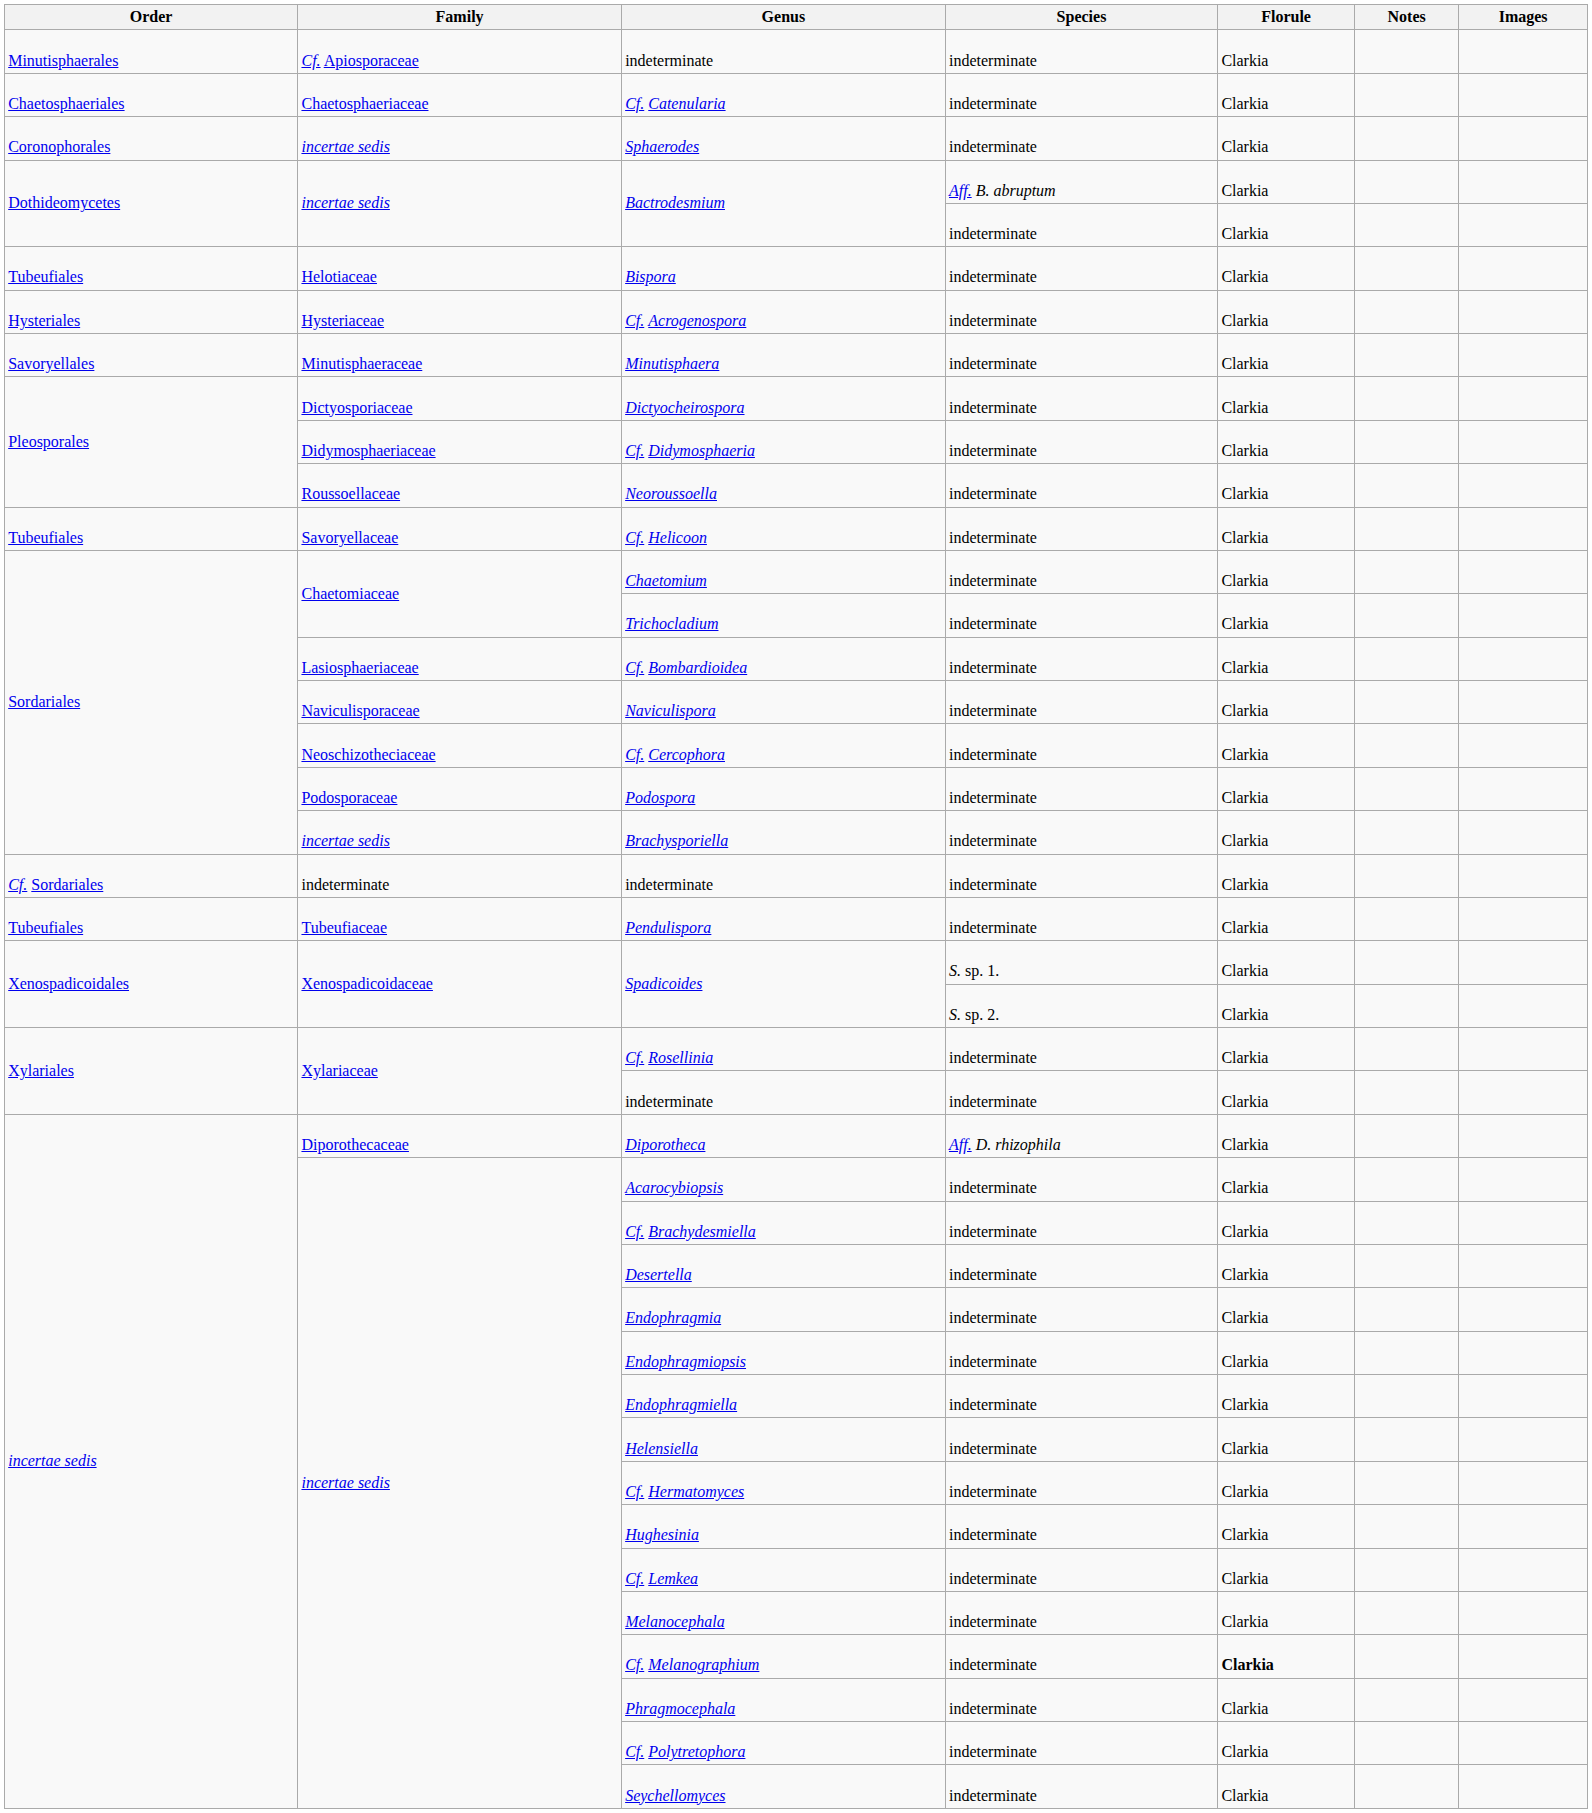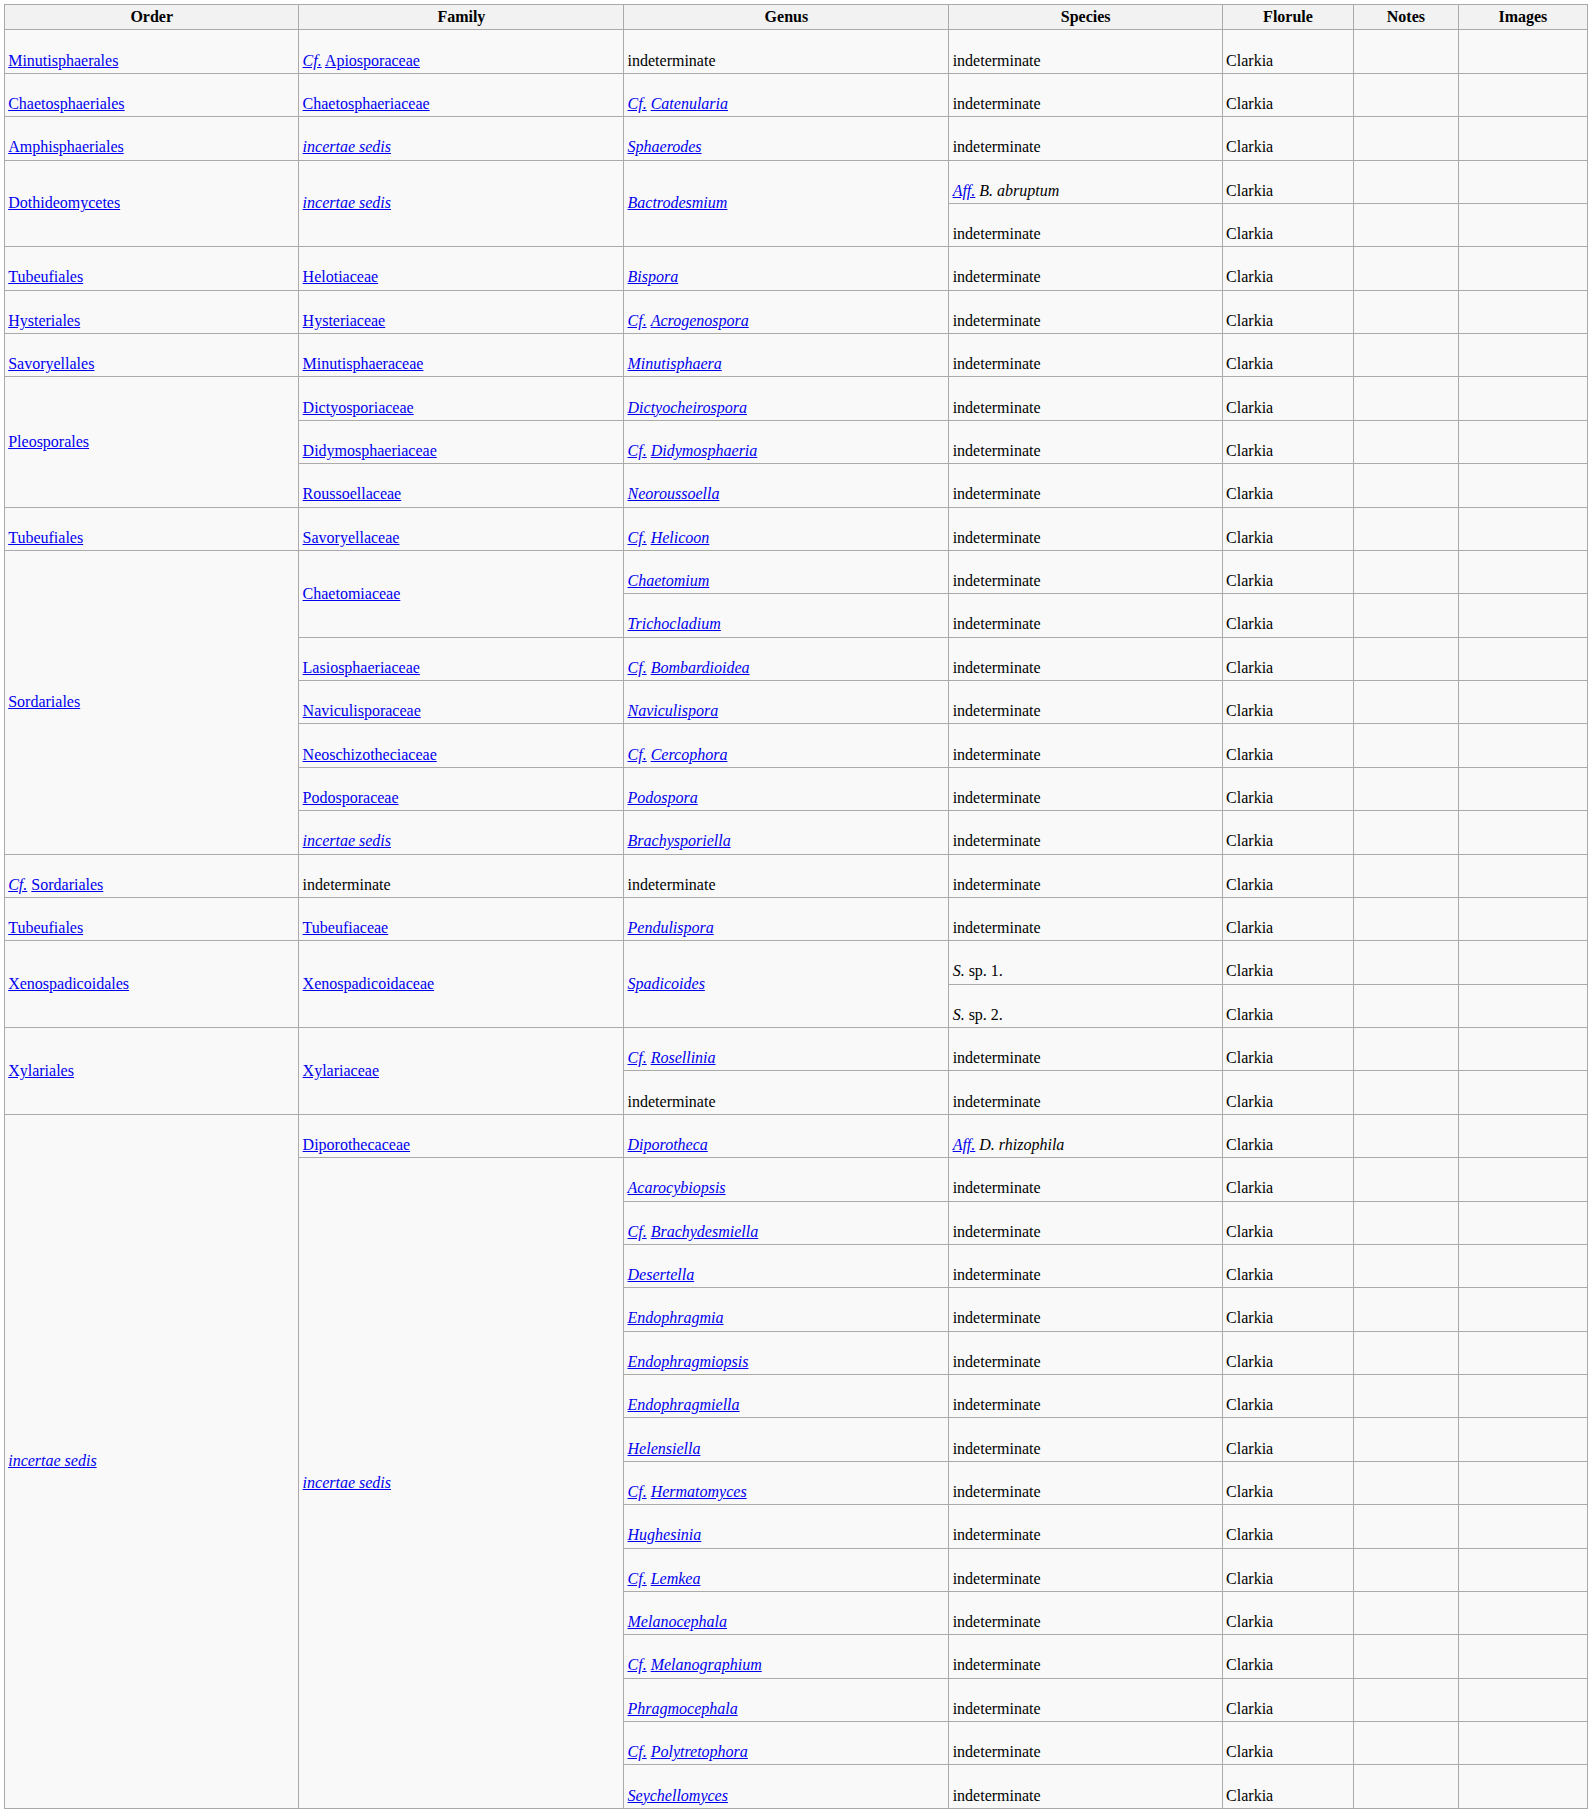(59, 147) Coronophorales -> (66, 147) Amphisphaeriales
(1248, 1665) bold -> (1250, 1665) normal
